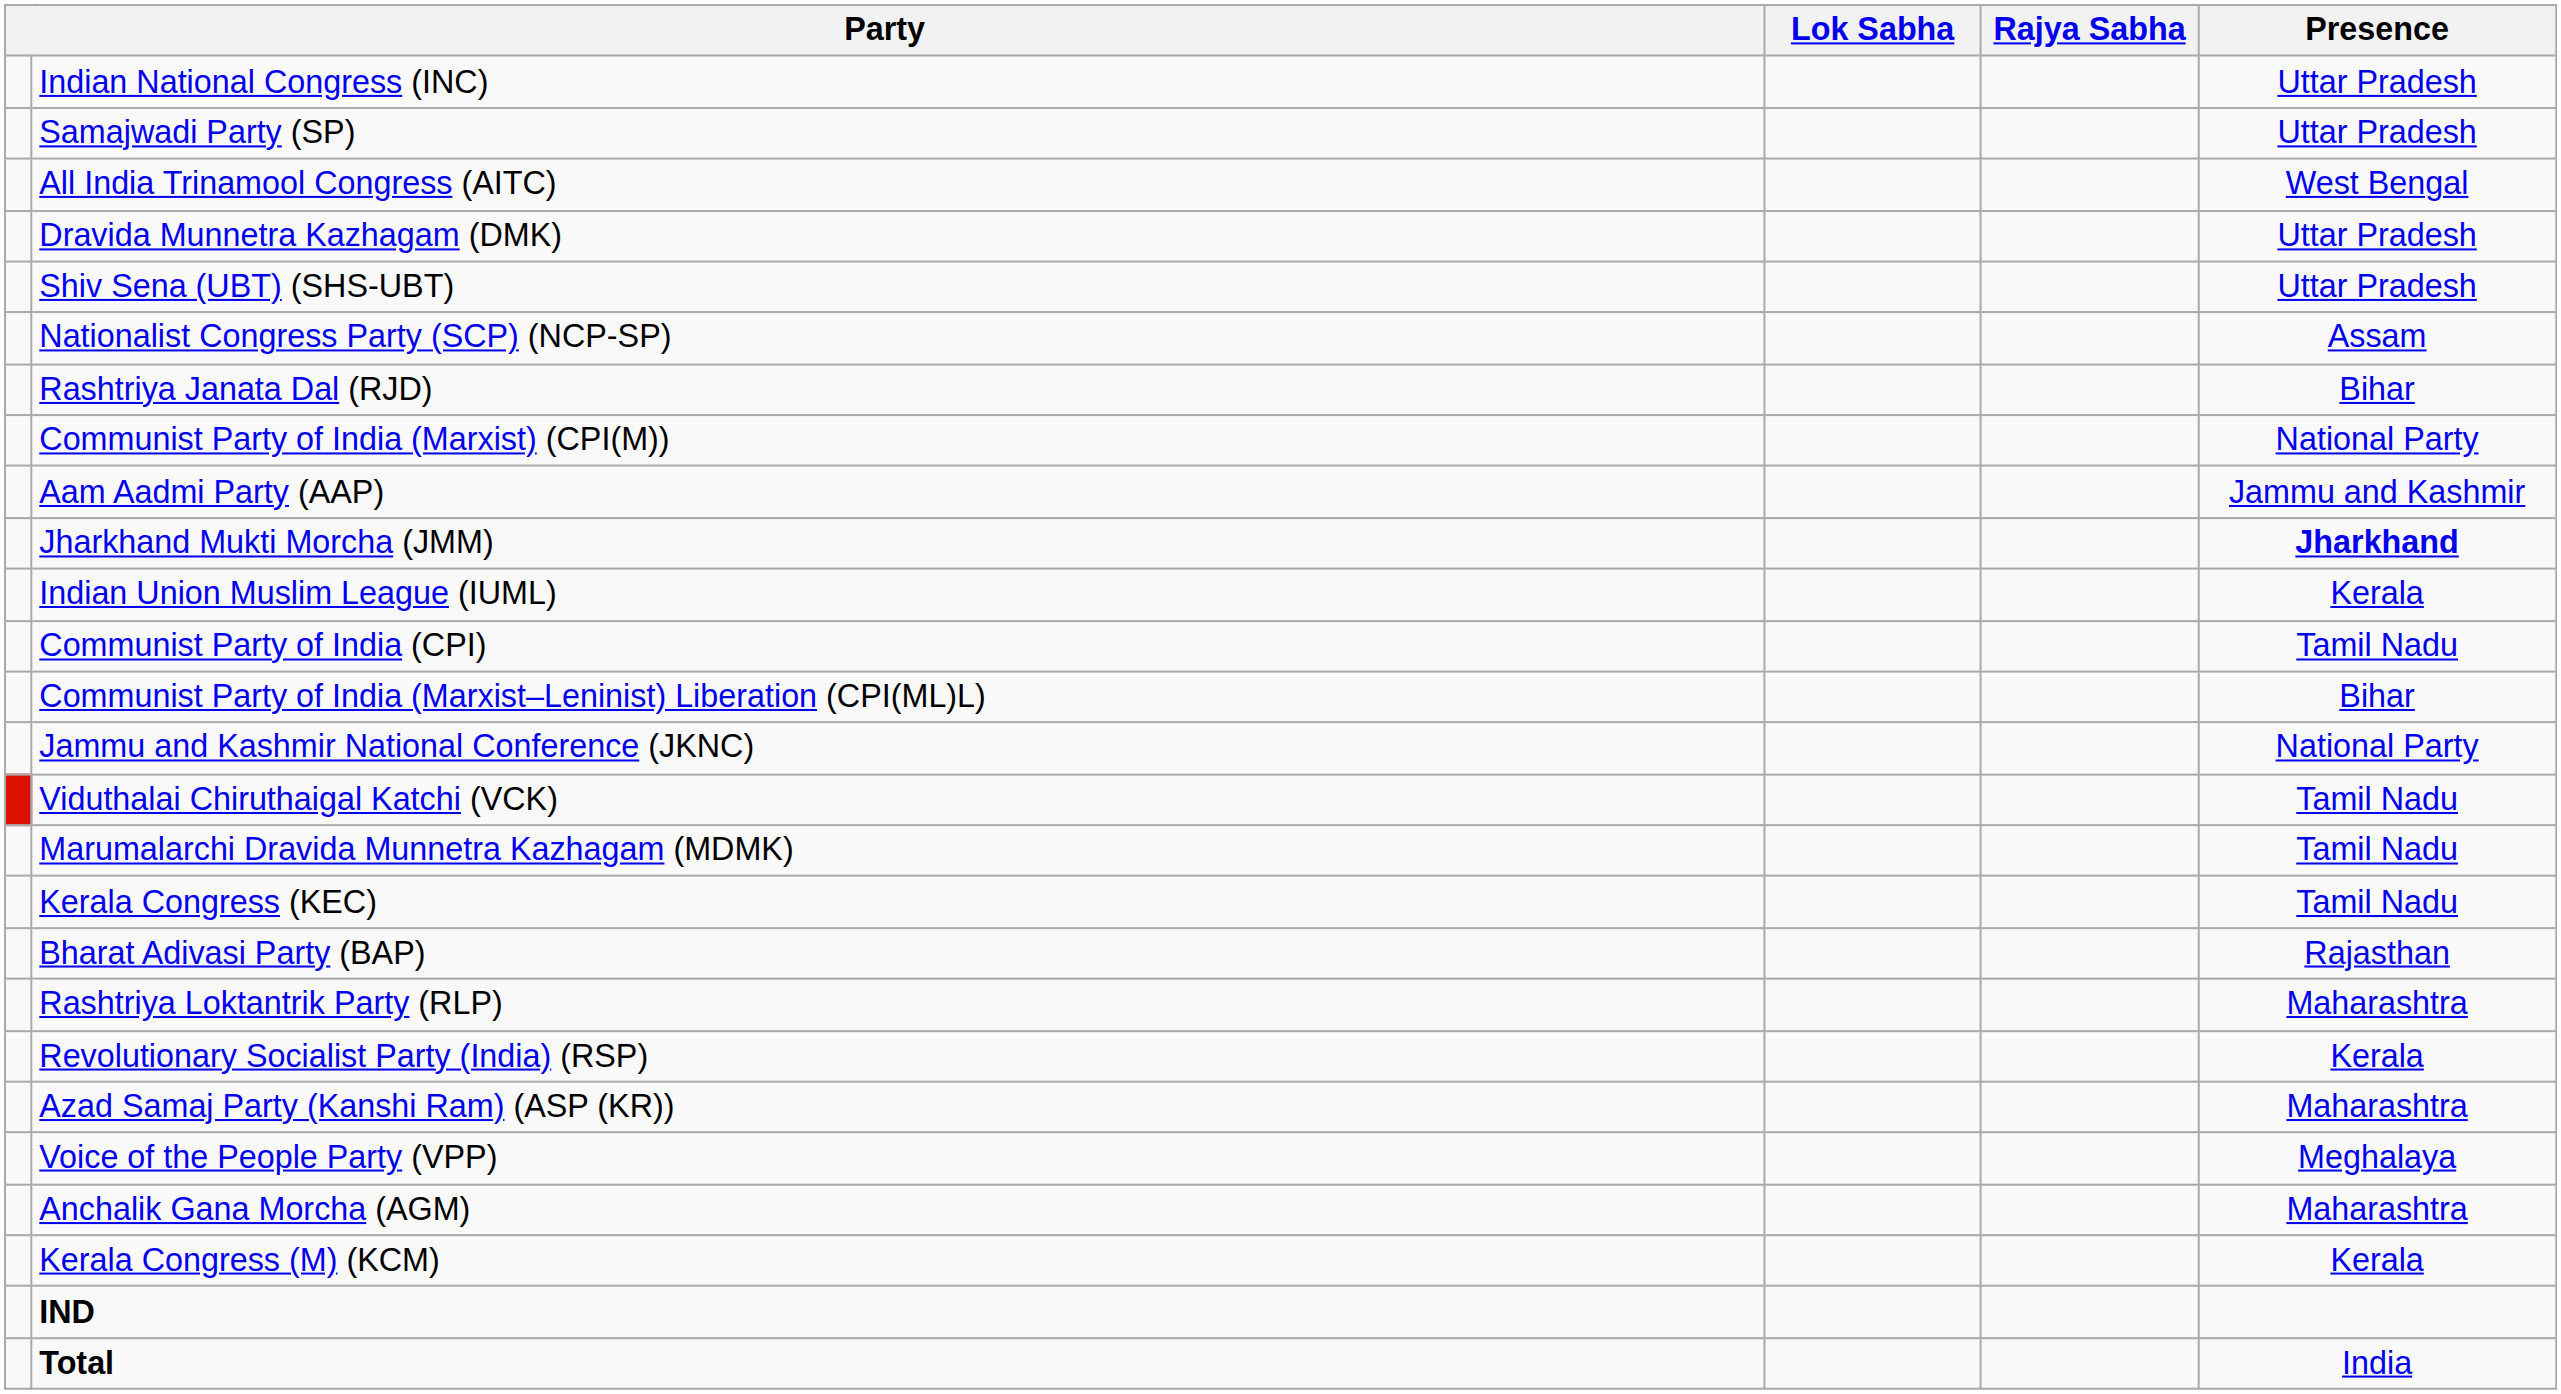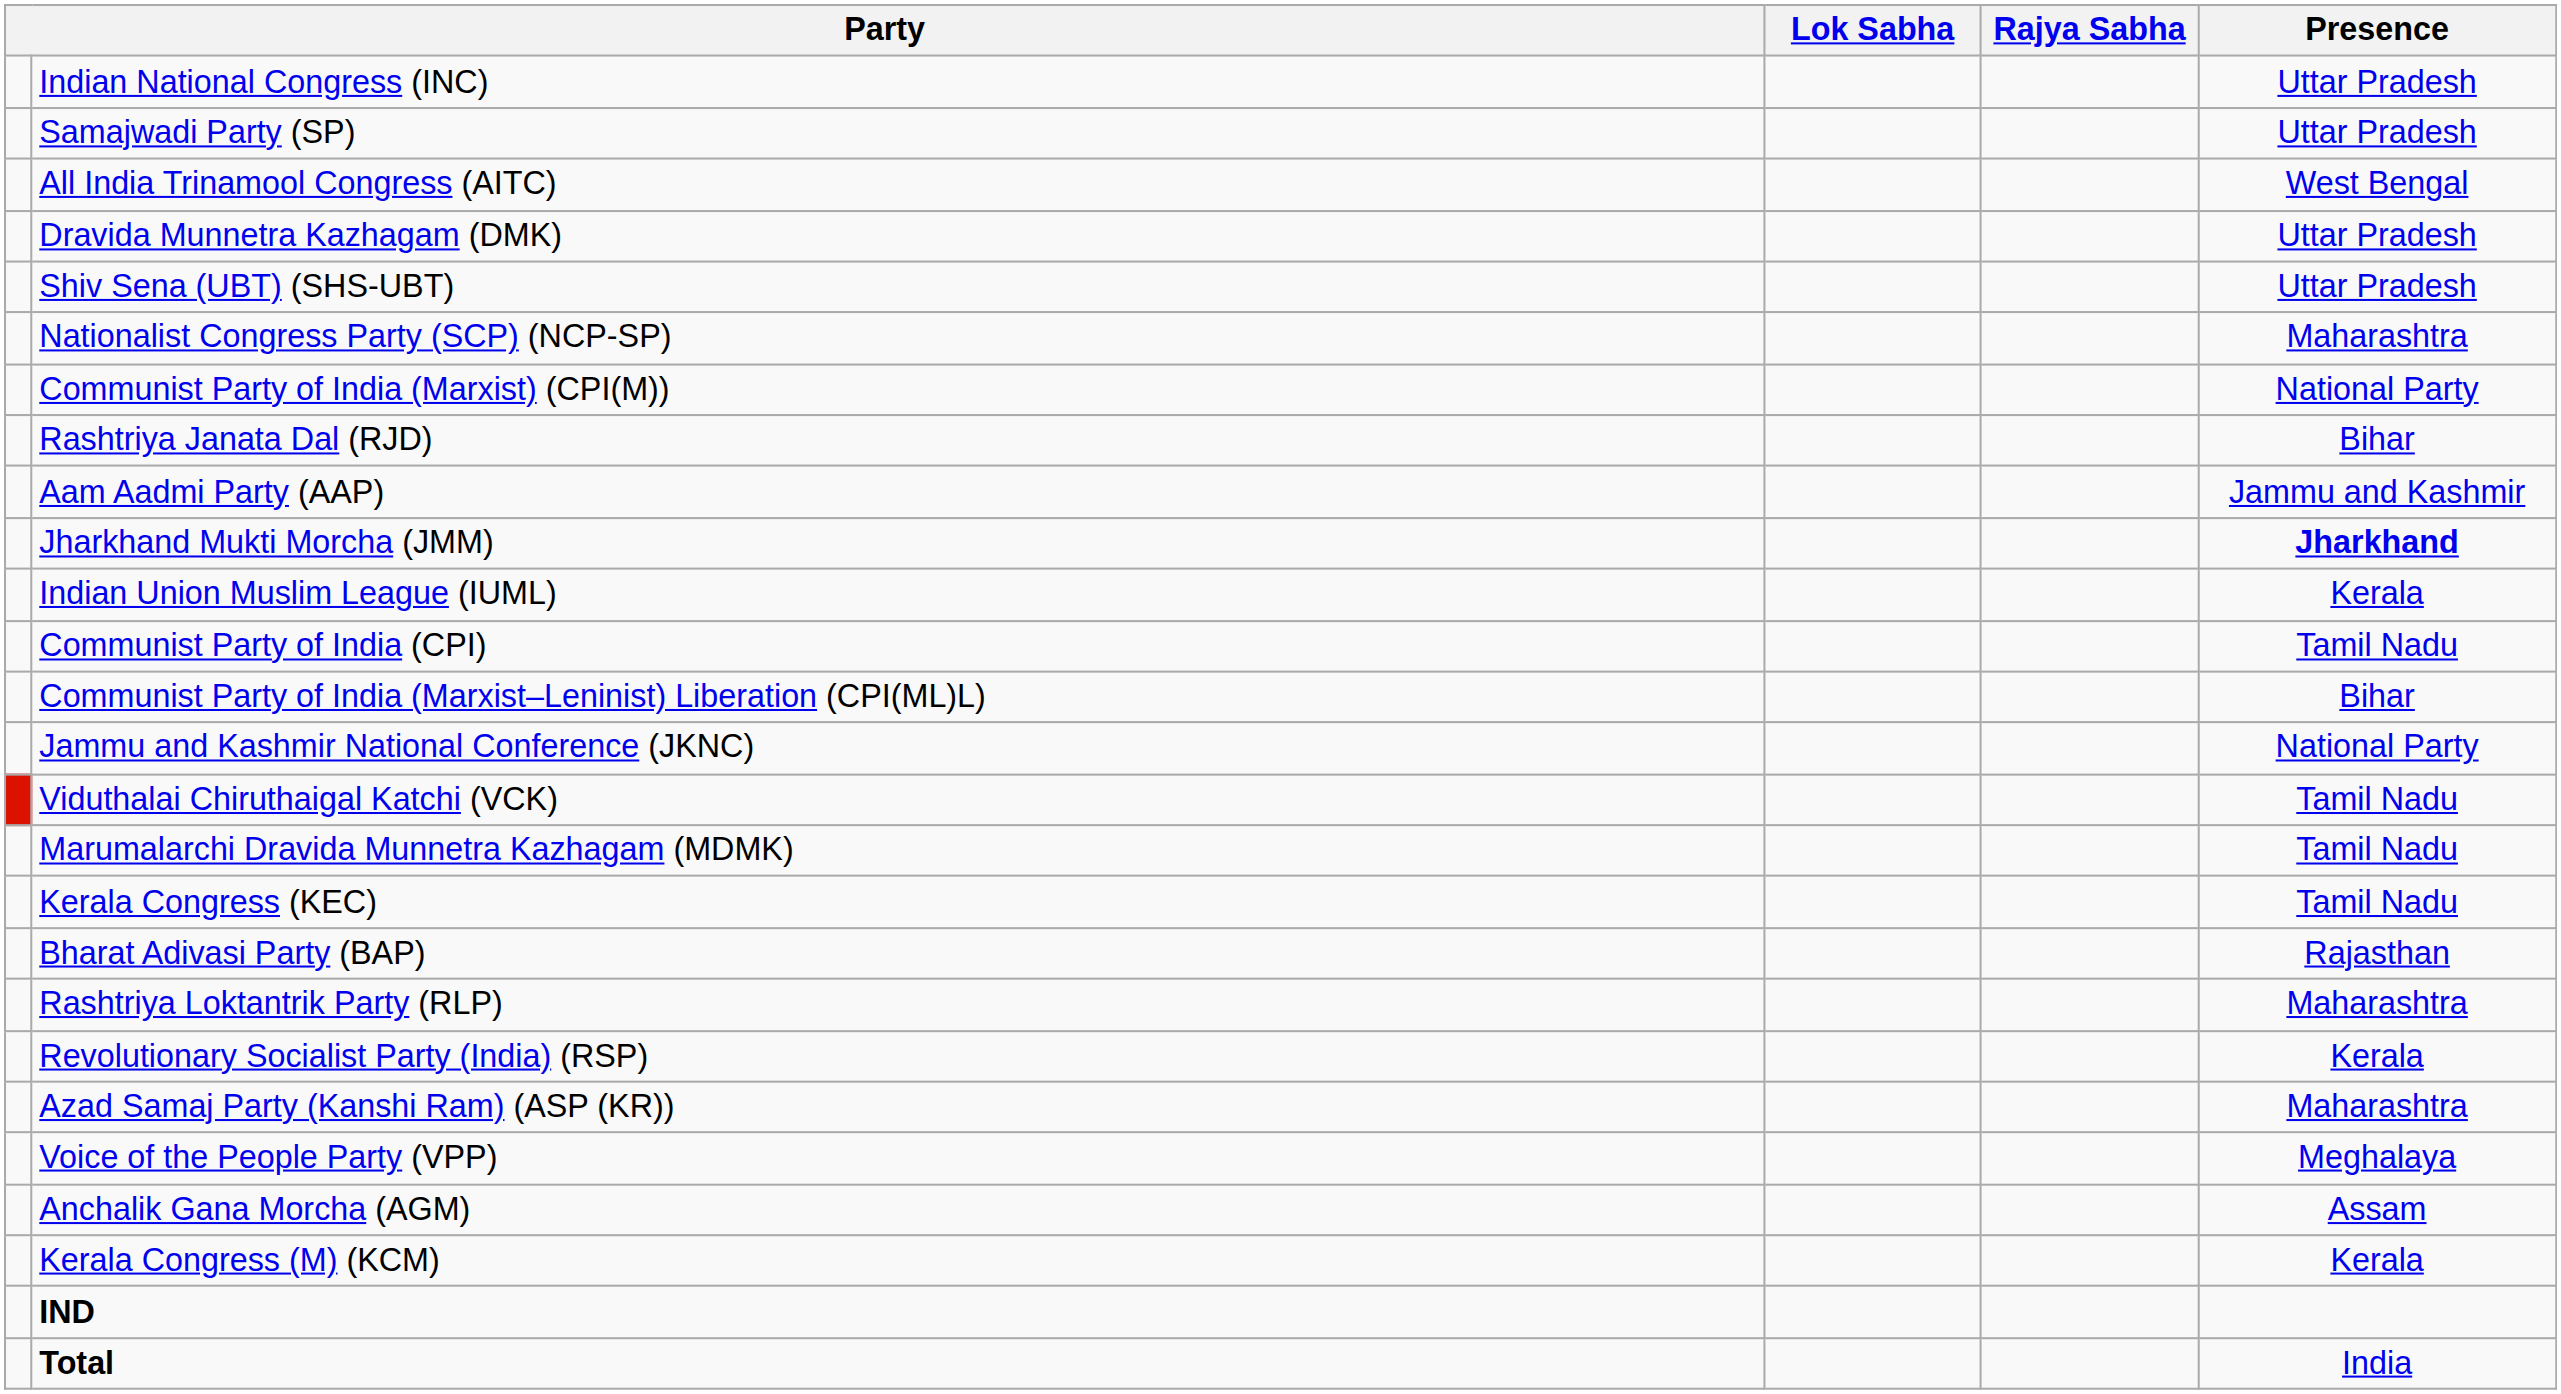(2377, 337) Assam -> (2377, 337) Maharashtra
rows swapped: (236, 388) <-> (354, 440)
(2377, 1209) Maharashtra -> (2377, 1209) Assam
